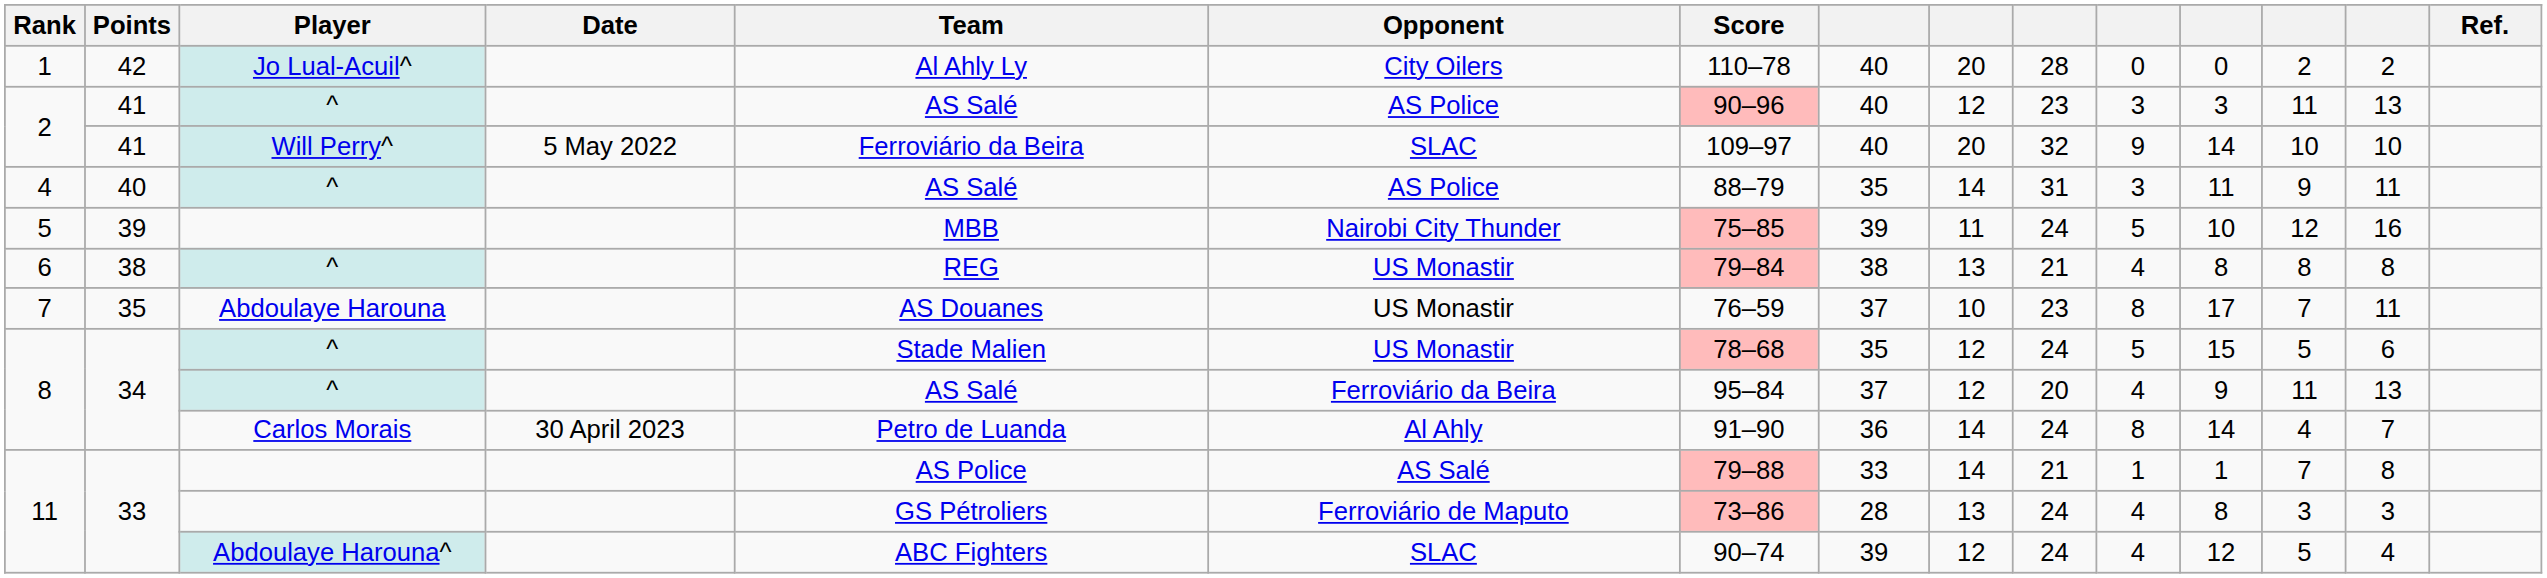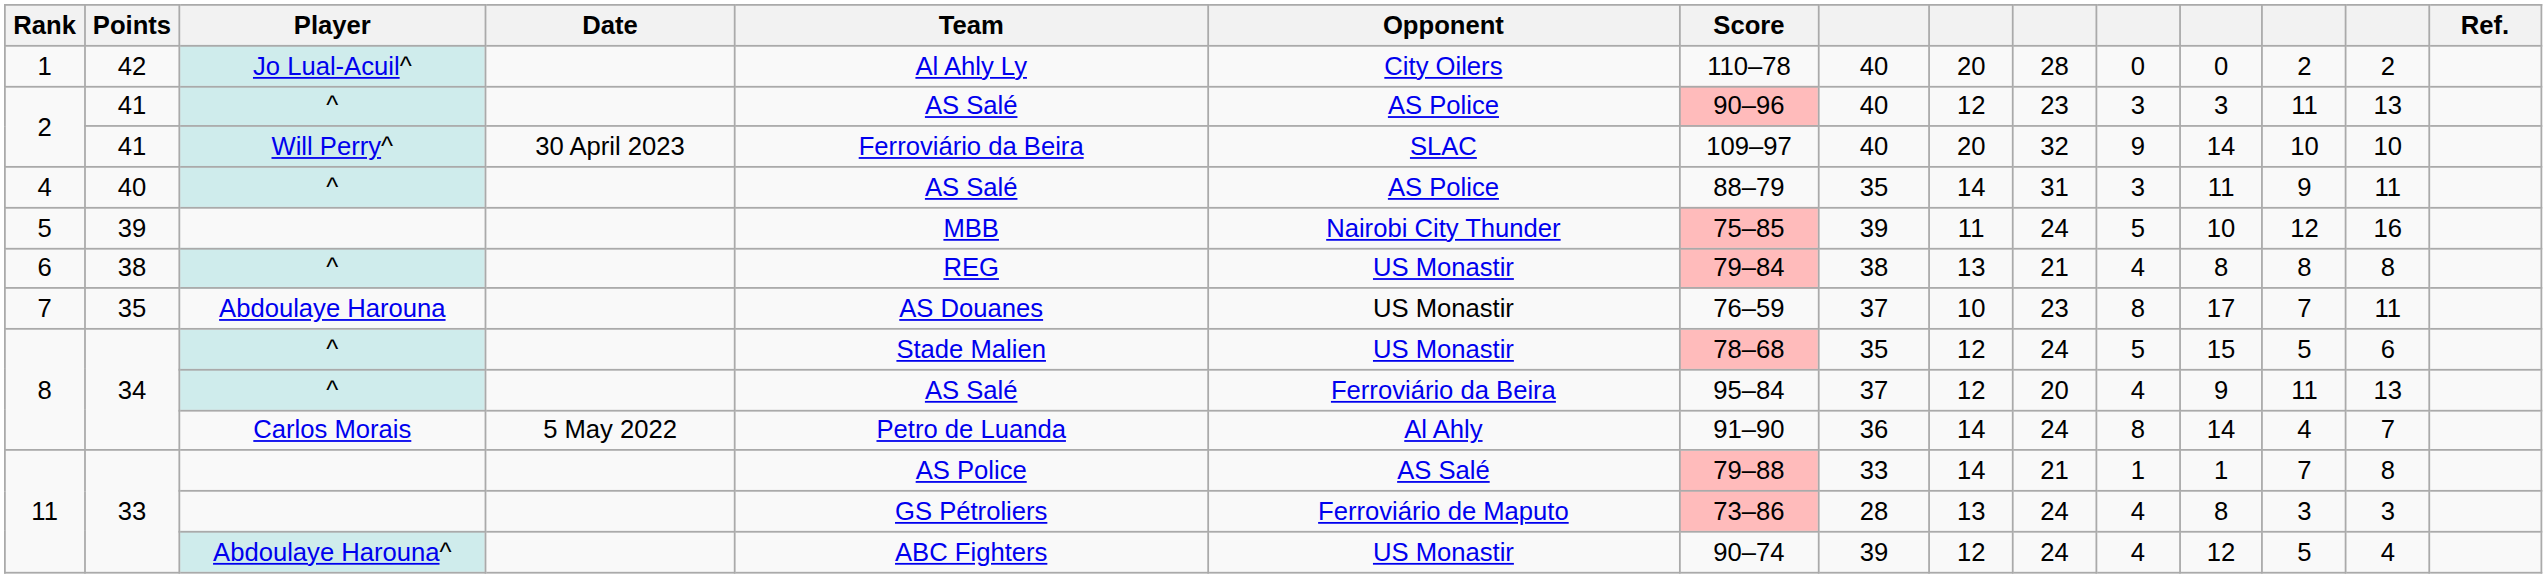(610, 147) 5 May 2022 -> (610, 147) 30 April 2023
(610, 430) 30 April 2023 -> (610, 430) 5 May 2022
(1443, 552) SLAC -> (1443, 552) US Monastir
